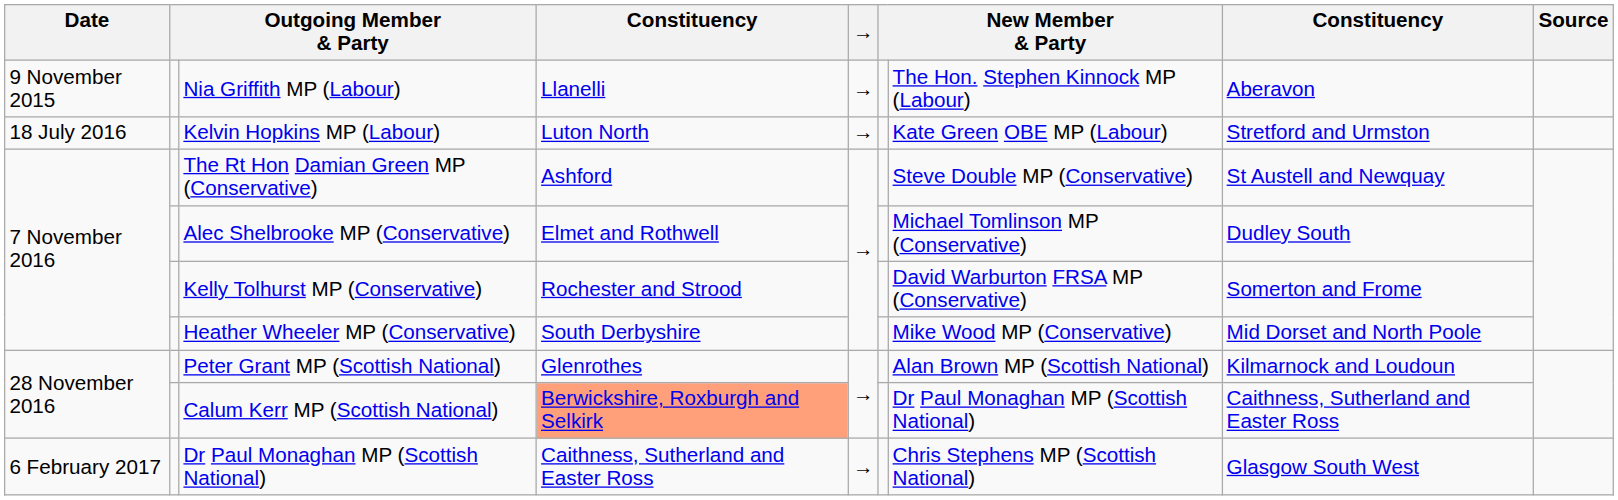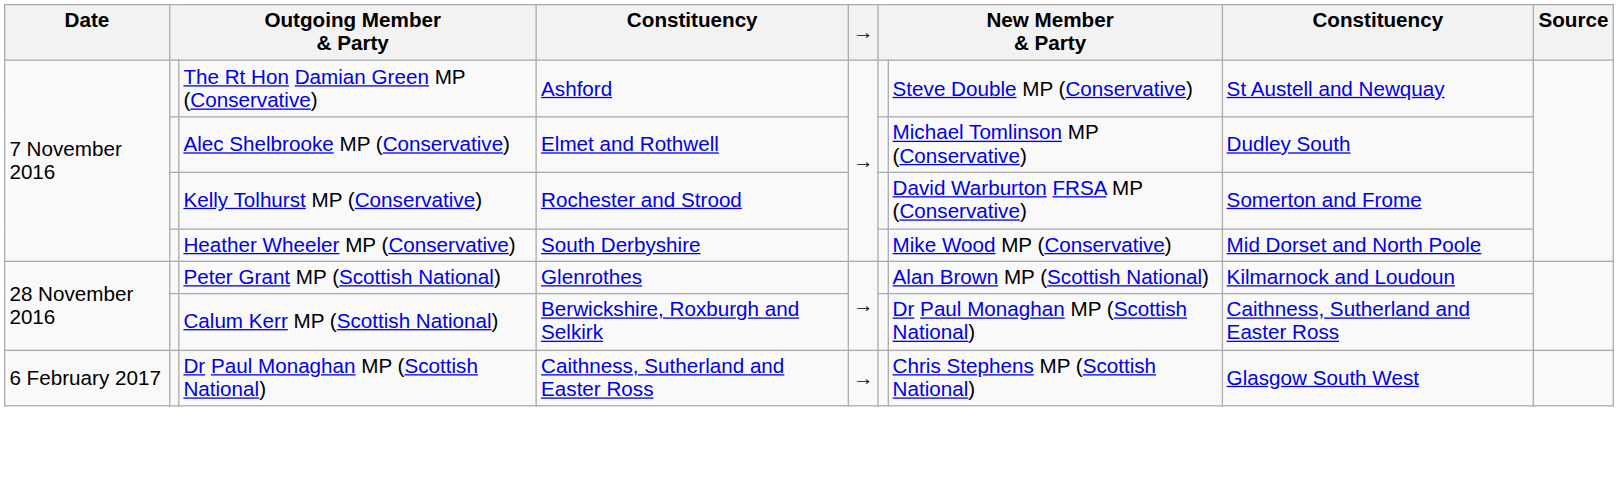- row: (292, 88)
- row: (312, 132)
(670, 410) lightsalmon background -> (670, 321) no background
